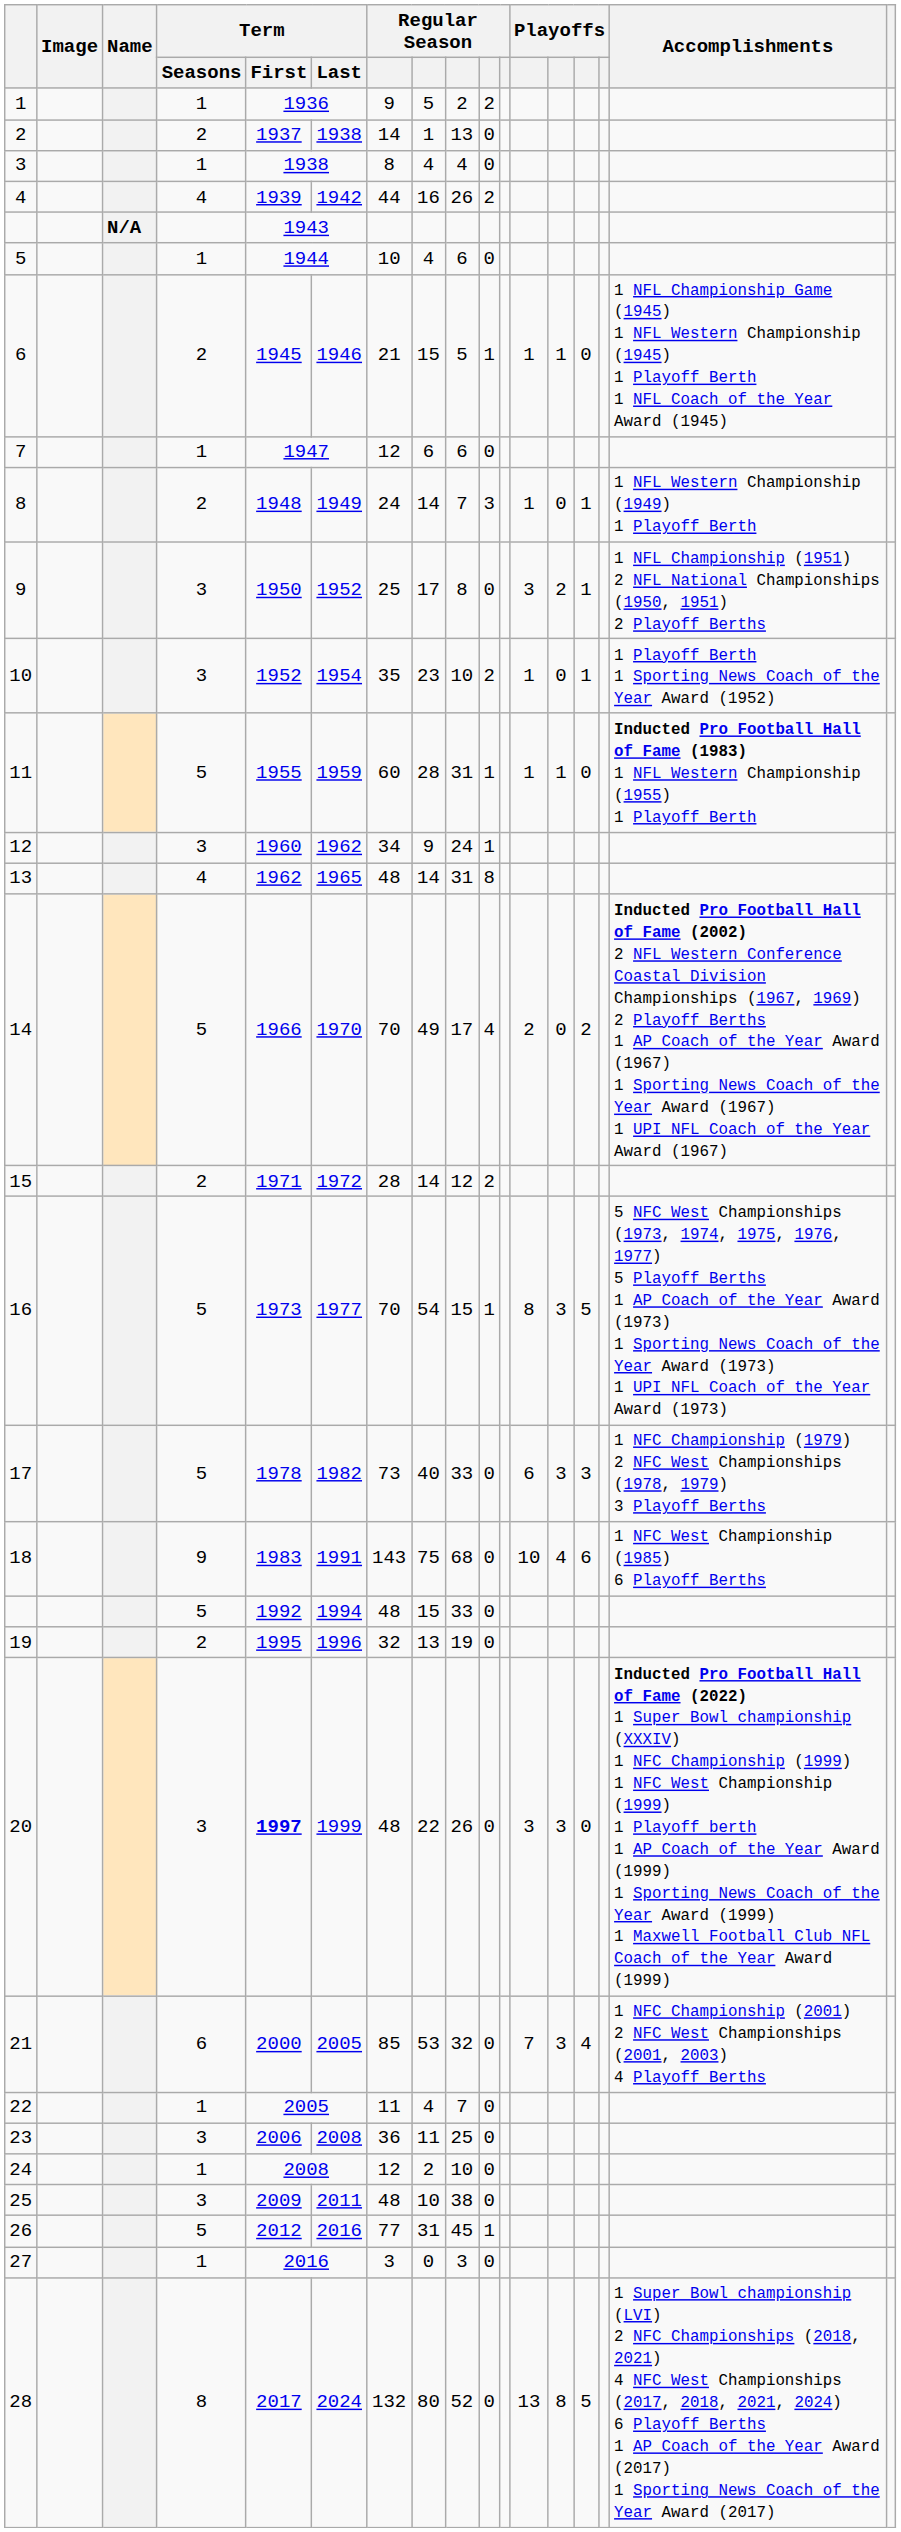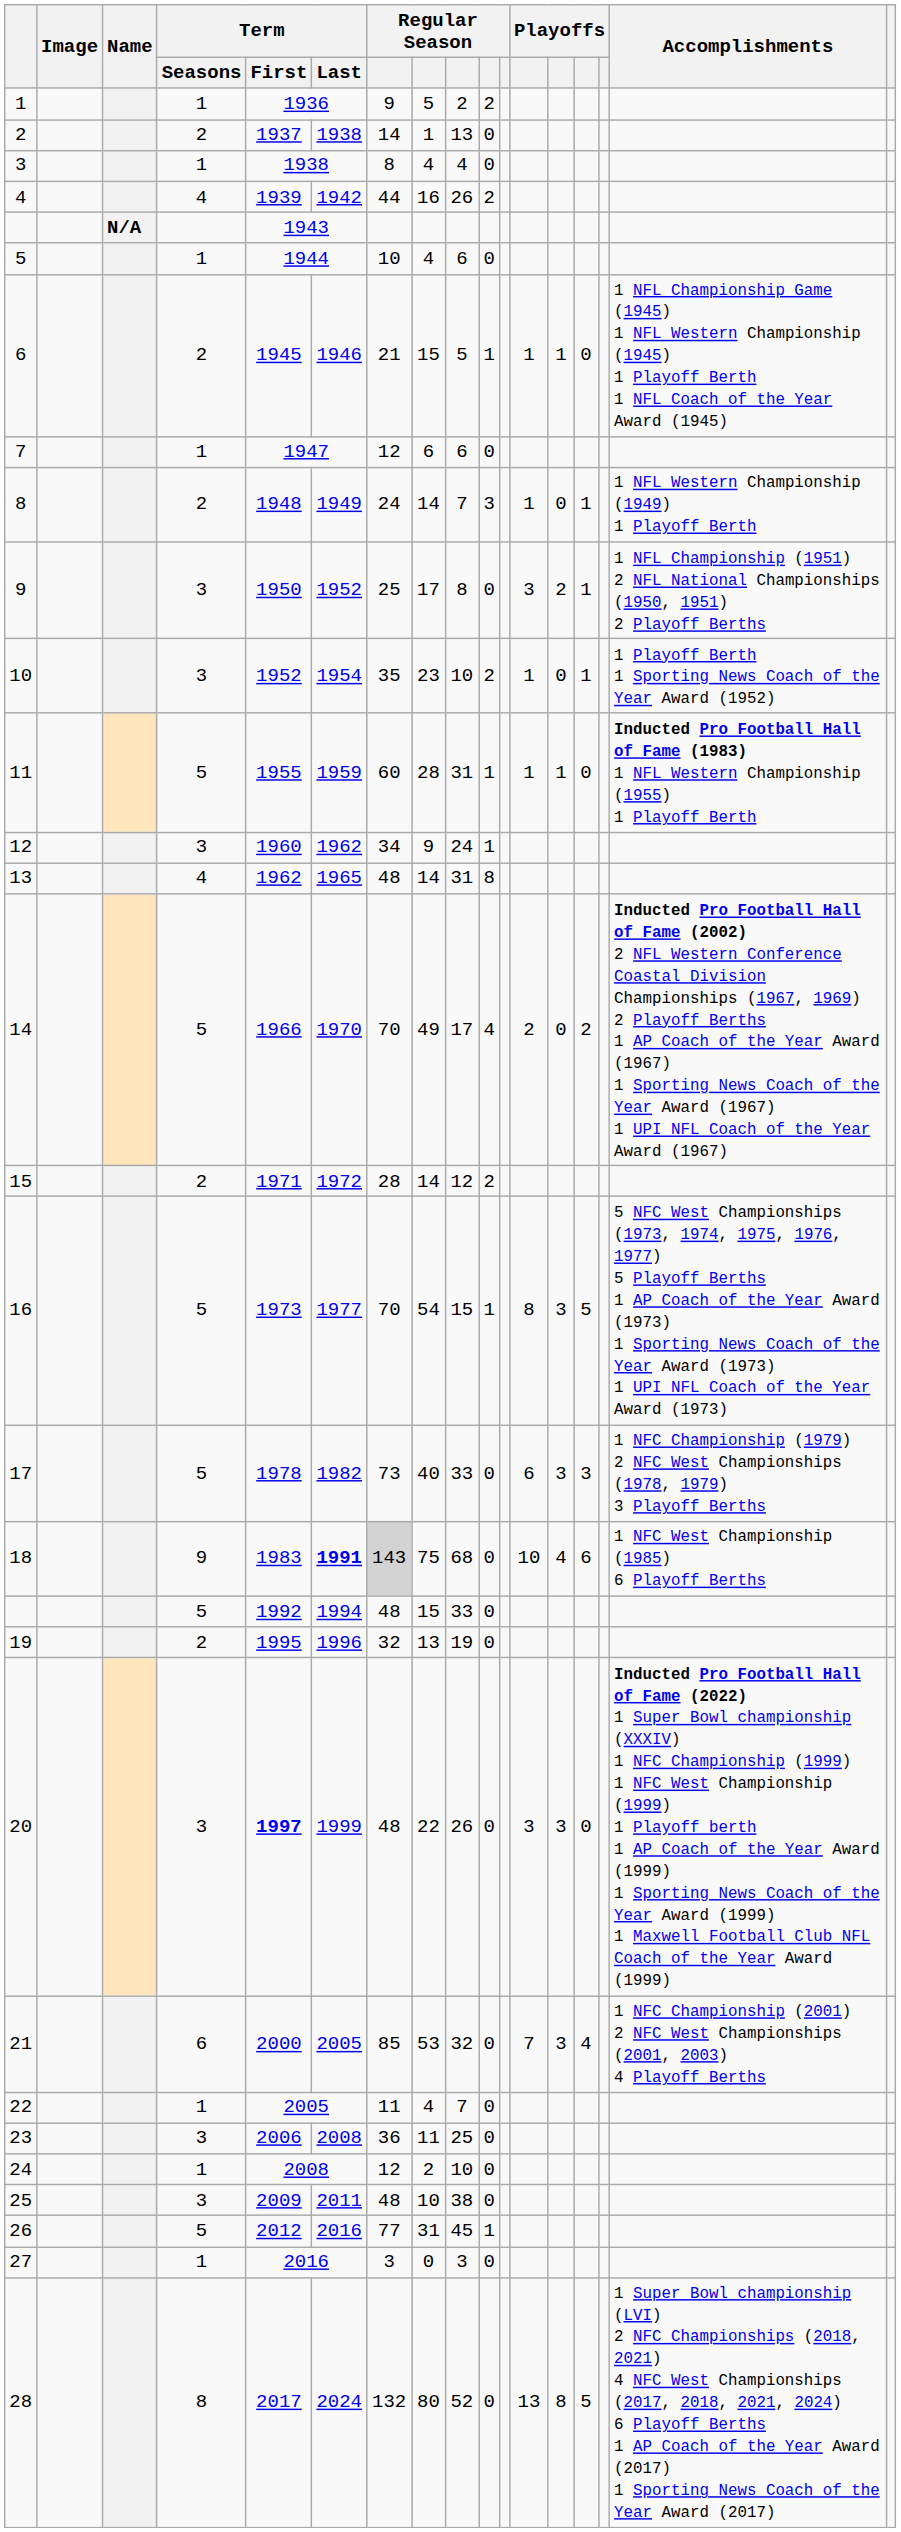(339, 1559) normal -> (339, 1559) bold
(389, 1559) no background -> (389, 1559) lightgrey background
